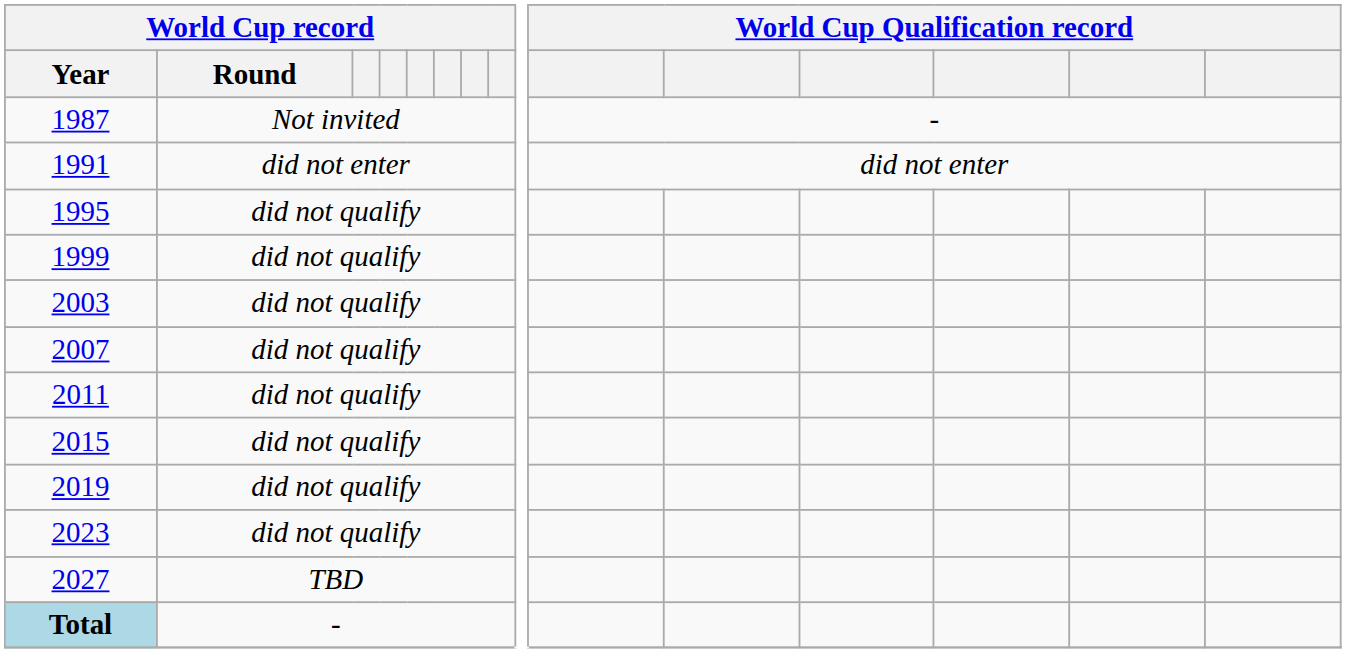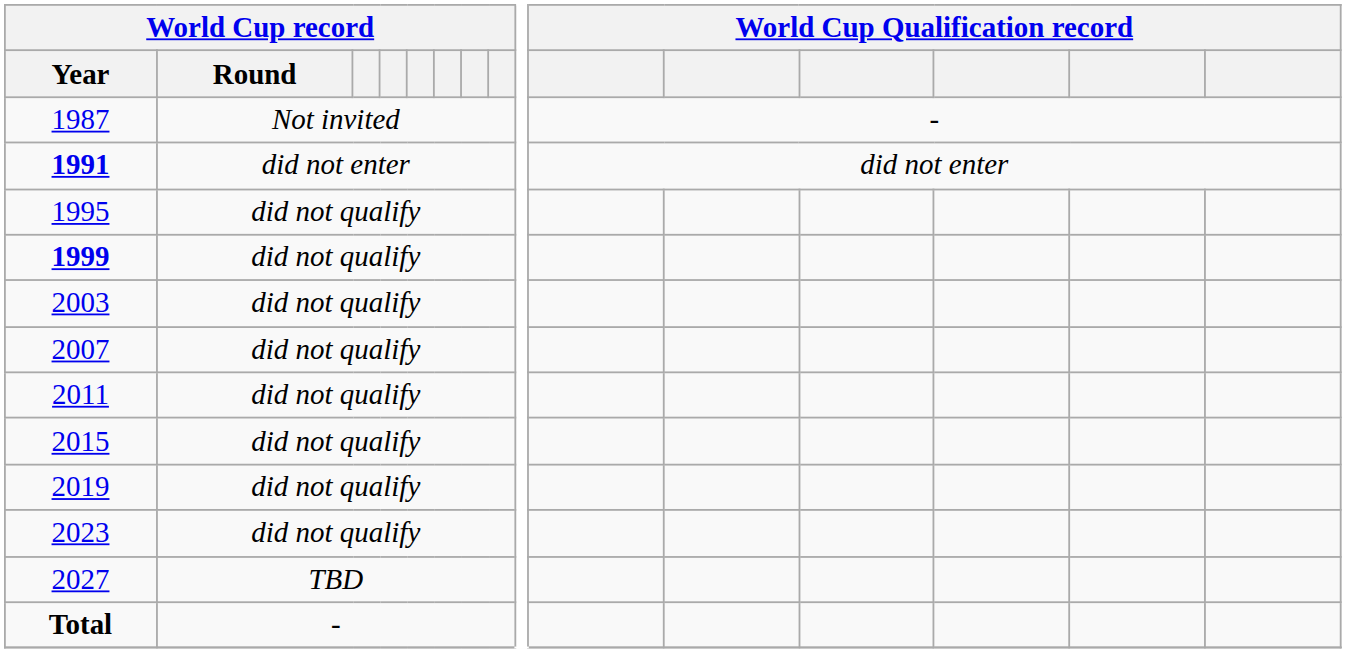(81, 165) normal -> (81, 165) bold
(81, 257) normal -> (81, 257) bold
(81, 624) lightblue background -> (81, 624) no background
